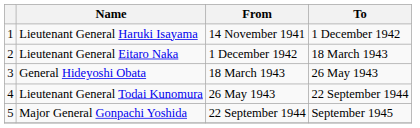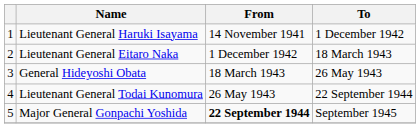(257, 113) normal -> (259, 113) bold
